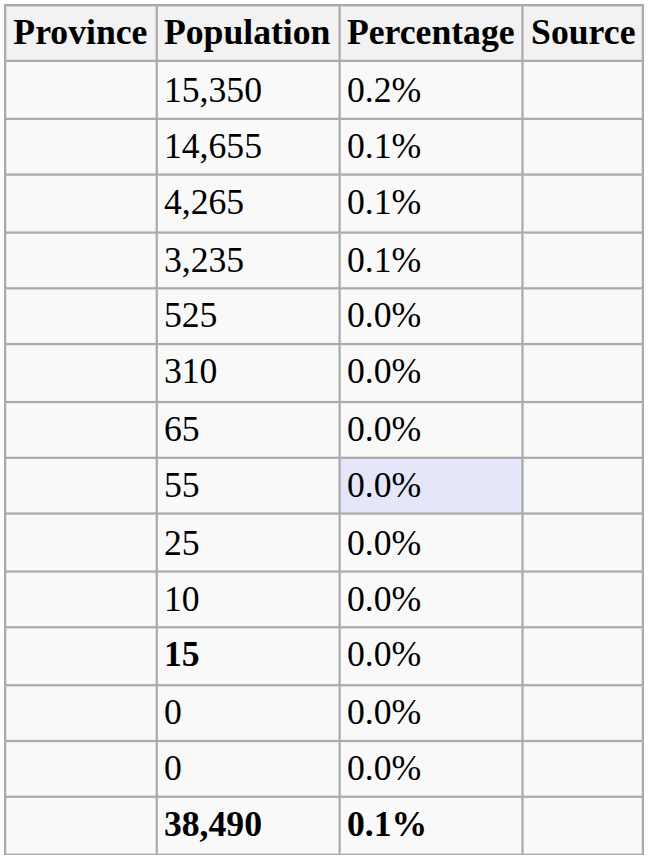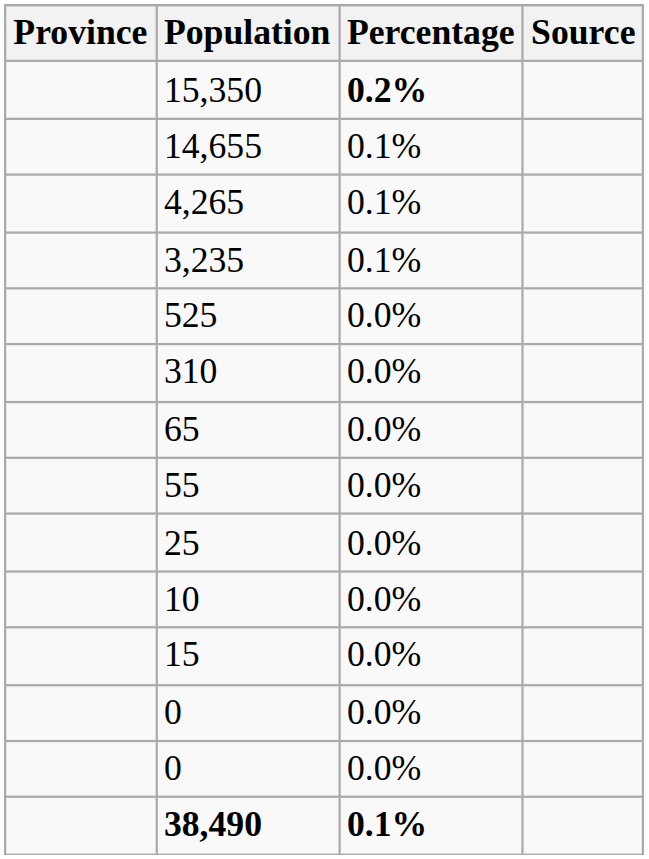(384, 89) normal -> (387, 89) bold
(384, 485) lavender background -> (384, 485) no background
(182, 655) bold -> (182, 655) normal
